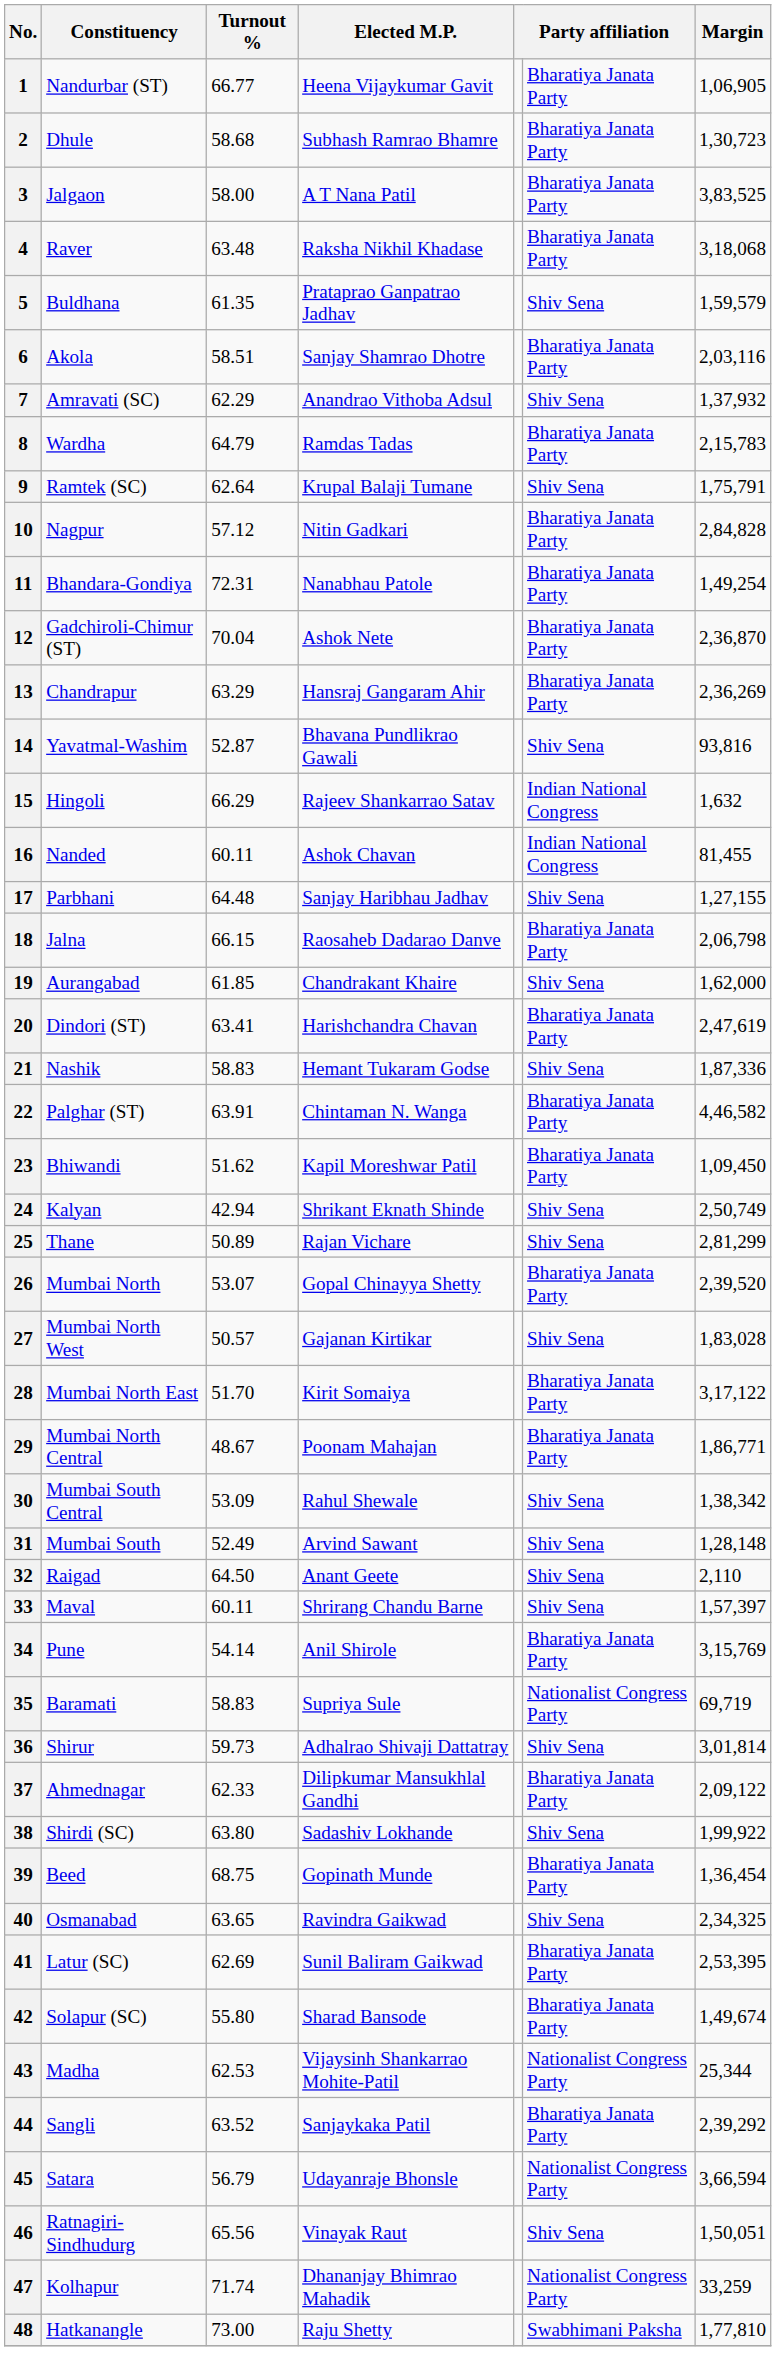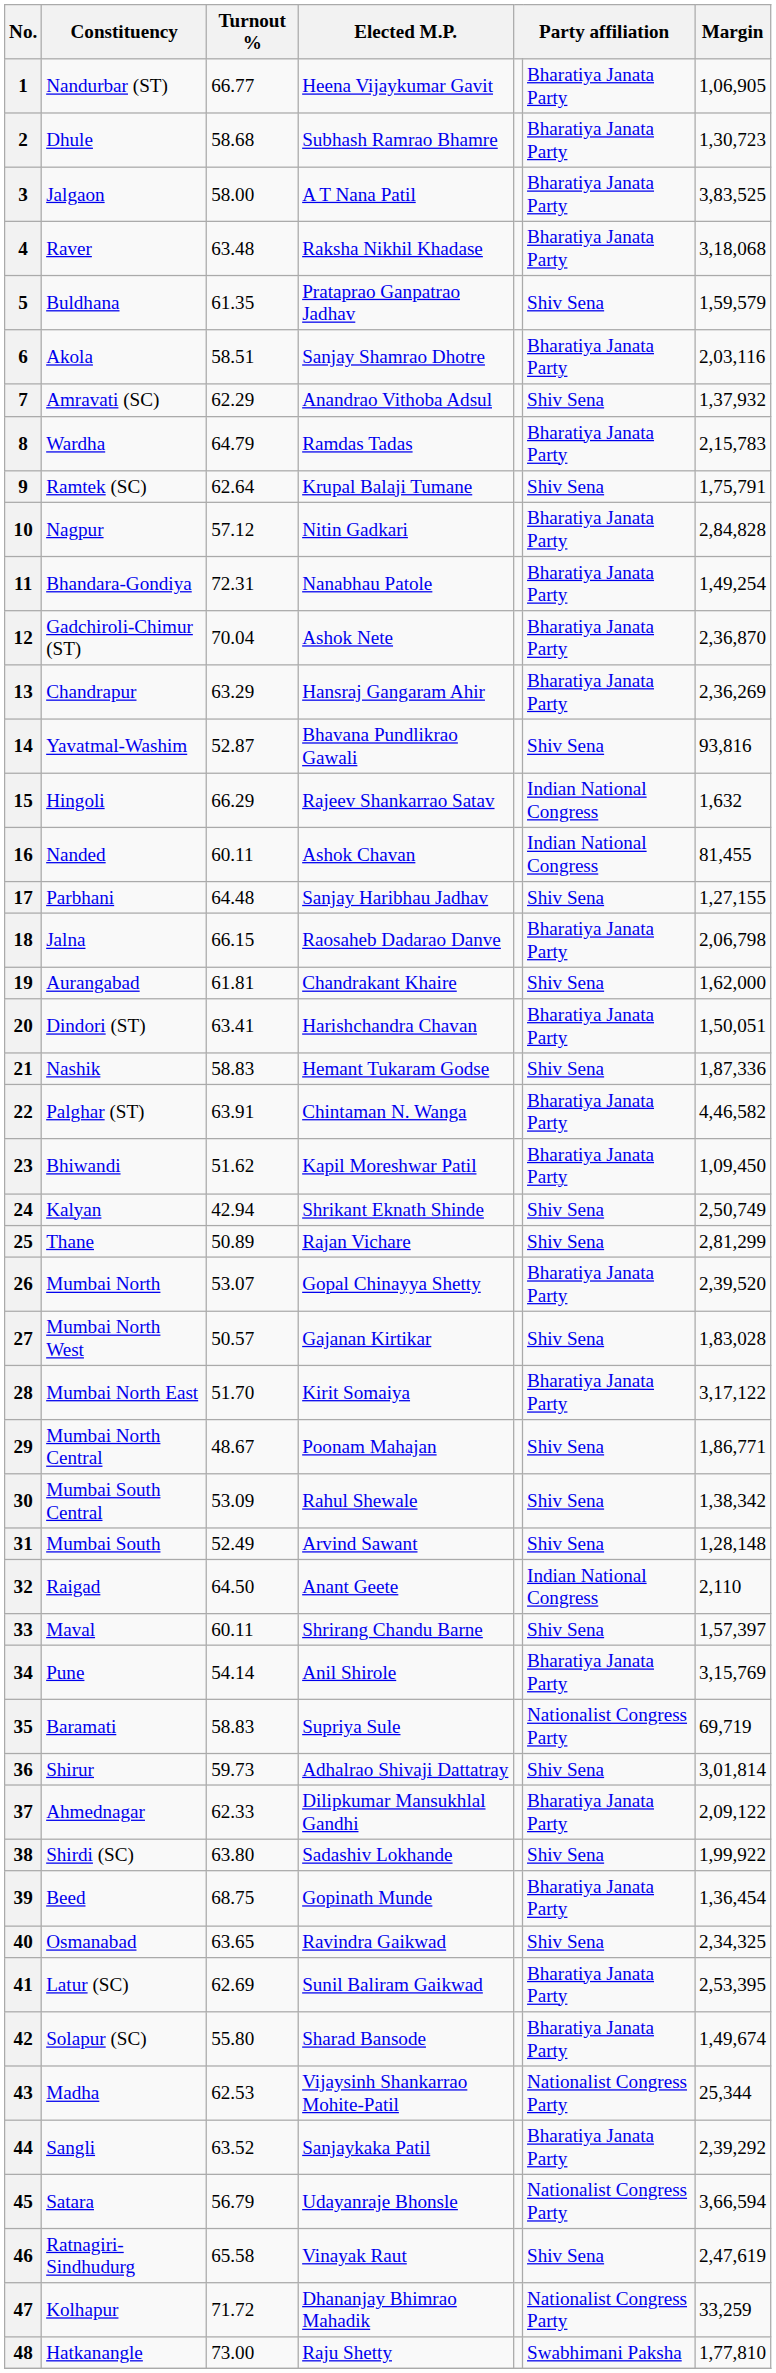(233, 983) 61.85 -> (233, 983) 61.81
(732, 1026) 2,47,619 -> (732, 1026) 1,50,051
(591, 1446) Bharatiya Janata Party -> (566, 1446) Shiv Sena
(566, 1575) Shiv Sena -> (587, 1586) Indian National Congress
(233, 2232) 65.56 -> (233, 2255) 65.58
(732, 2232) 1,50,051 -> (732, 2255) 2,47,619
(233, 2287) 71.74 -> (233, 2309) 71.72
